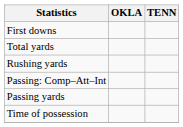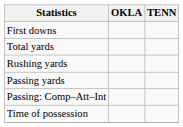rows swapped: (36, 97) <-> (56, 80)
